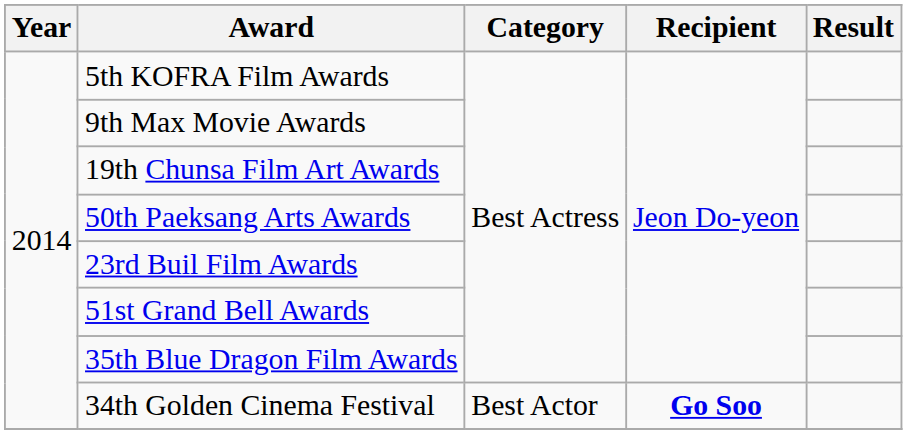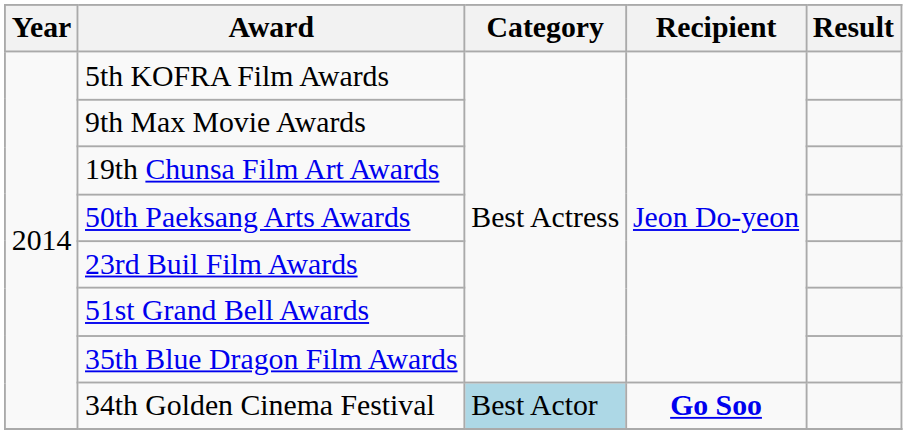(535, 405) no background -> (535, 405) lightblue background
